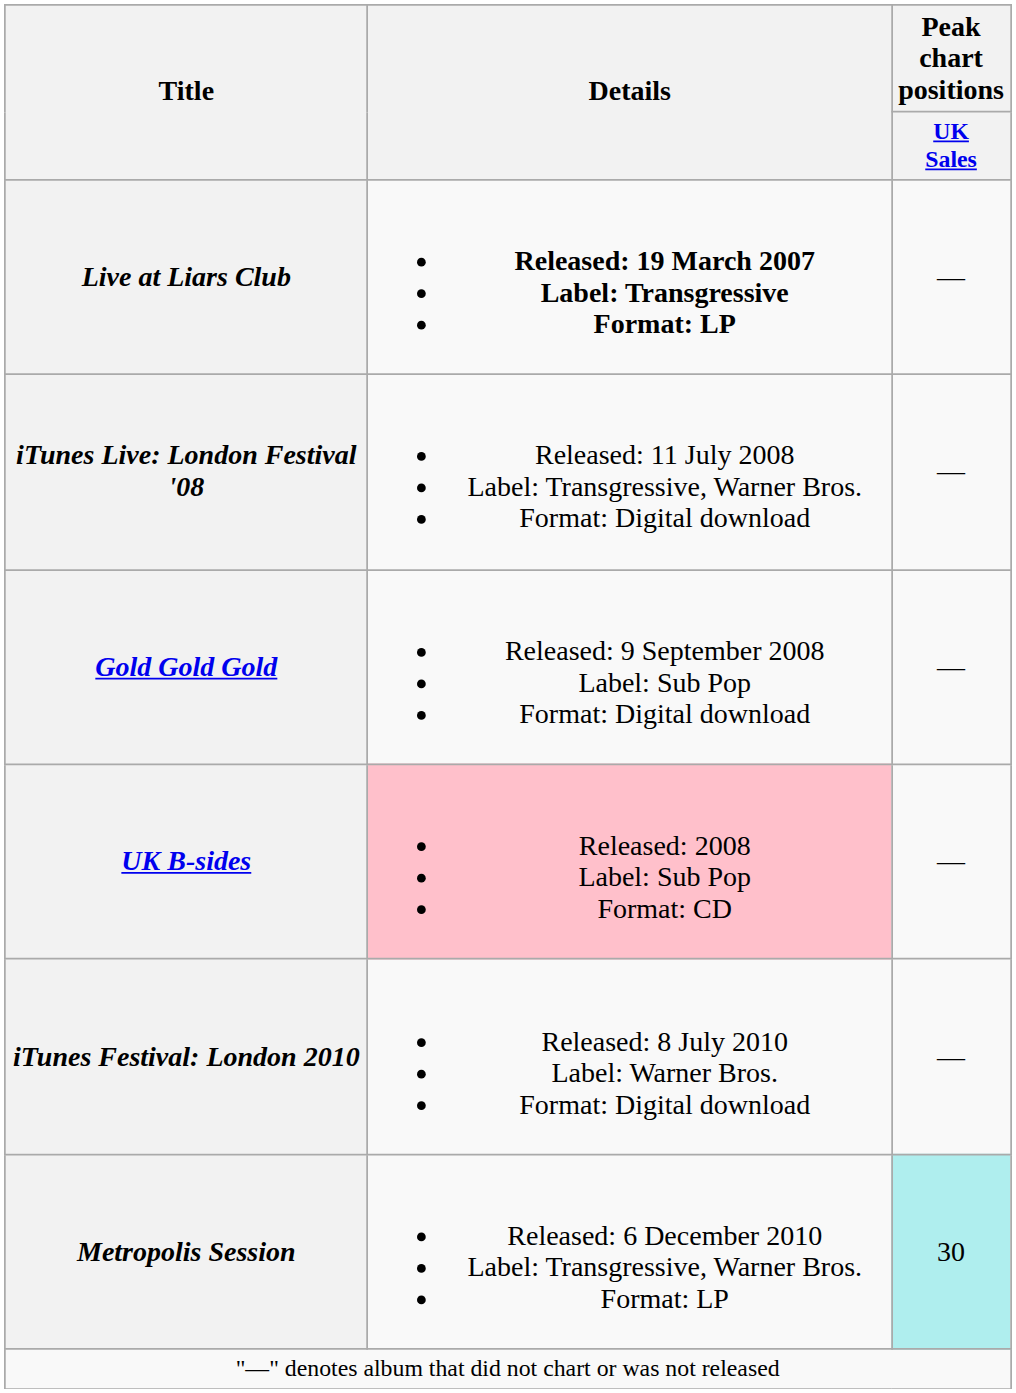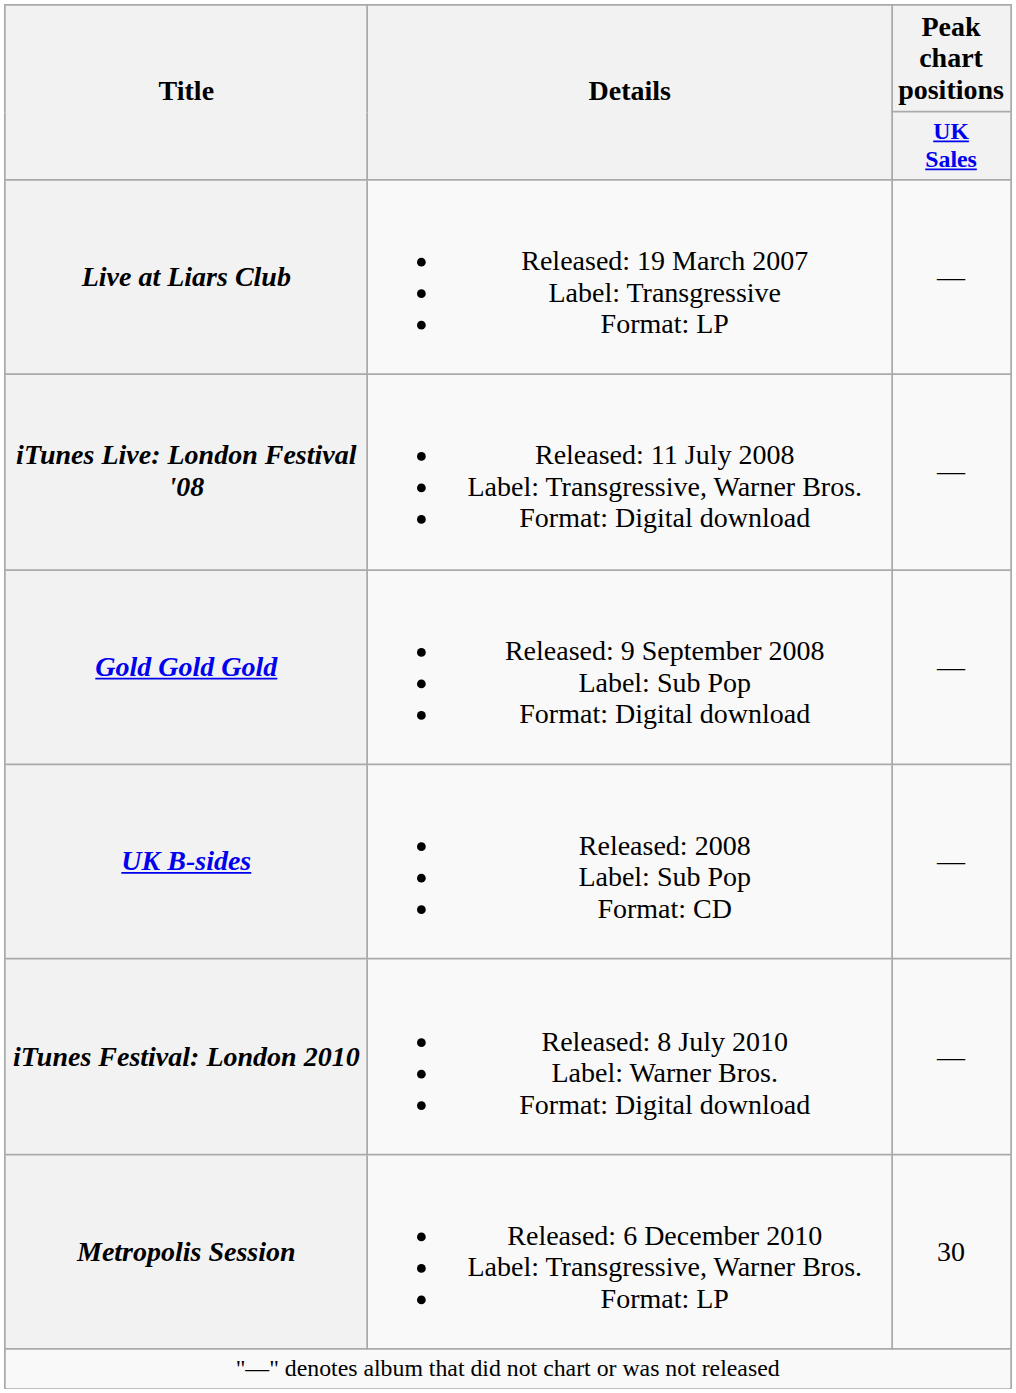(630, 293) bold -> (630, 293) normal
(630, 877) pink background -> (630, 877) no background
(951, 1251) paleturquoise background -> (951, 1251) no background
